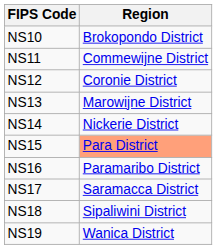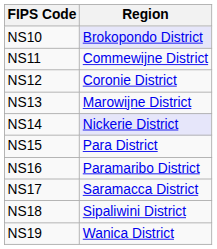(143, 37) no background -> (143, 37) lavender background
(131, 124) no background -> (131, 124) lavender background
(120, 146) lightsalmon background -> (120, 146) no background
